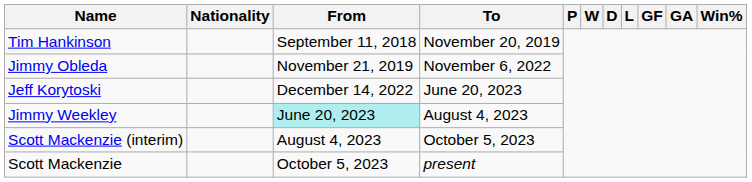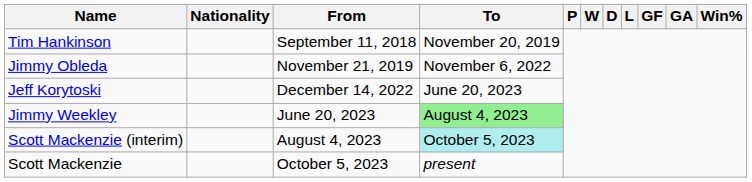(326, 115) paleturquoise background -> (326, 115) no background
(476, 115) no background -> (476, 115) lightgreen background
(479, 139) no background -> (479, 139) paleturquoise background
